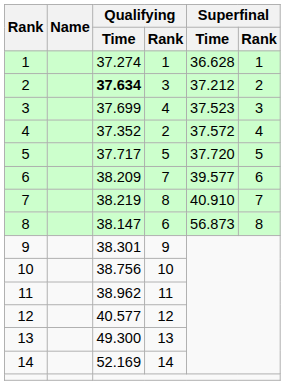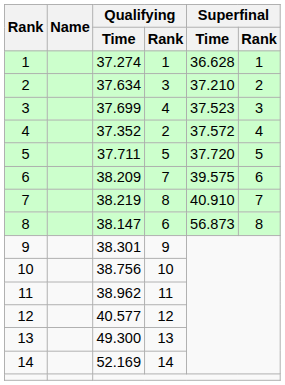(119, 85) bold -> (119, 85) normal
(212, 85) 37.212 -> (212, 85) 37.210
(119, 154) 37.717 -> (119, 154) 37.711
(212, 177) 39.577 -> (212, 177) 39.575
